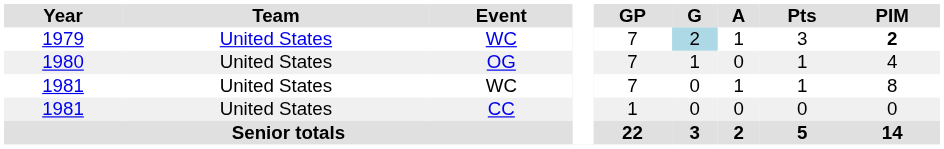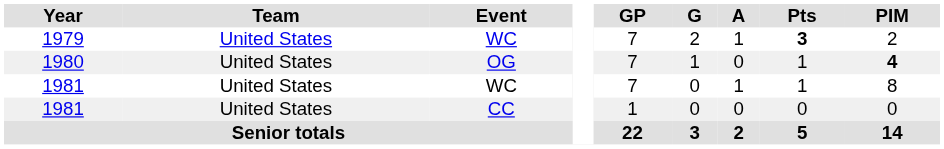(695, 39) lightblue background -> (695, 39) no background
(802, 39) normal -> (802, 39) bold
(892, 39) bold -> (892, 39) normal
(892, 62) normal -> (892, 62) bold
